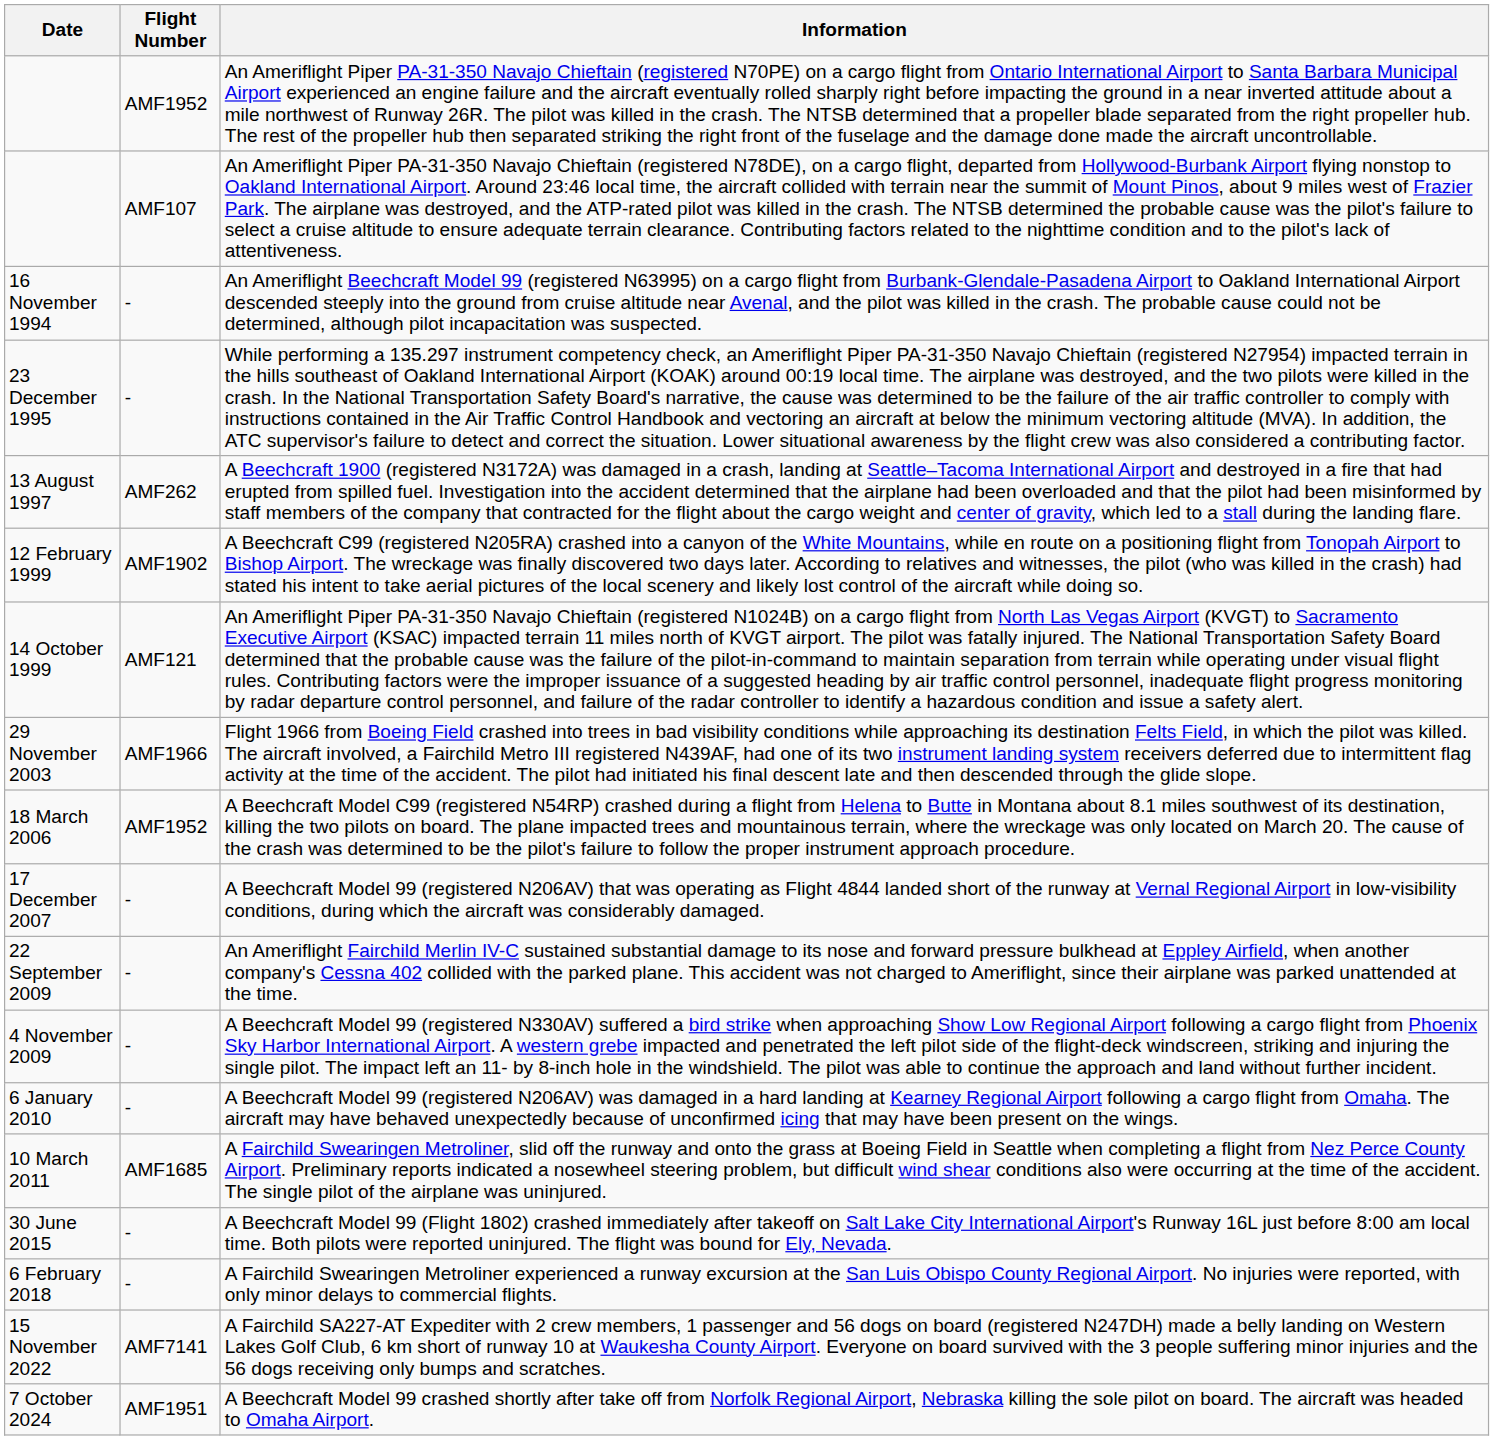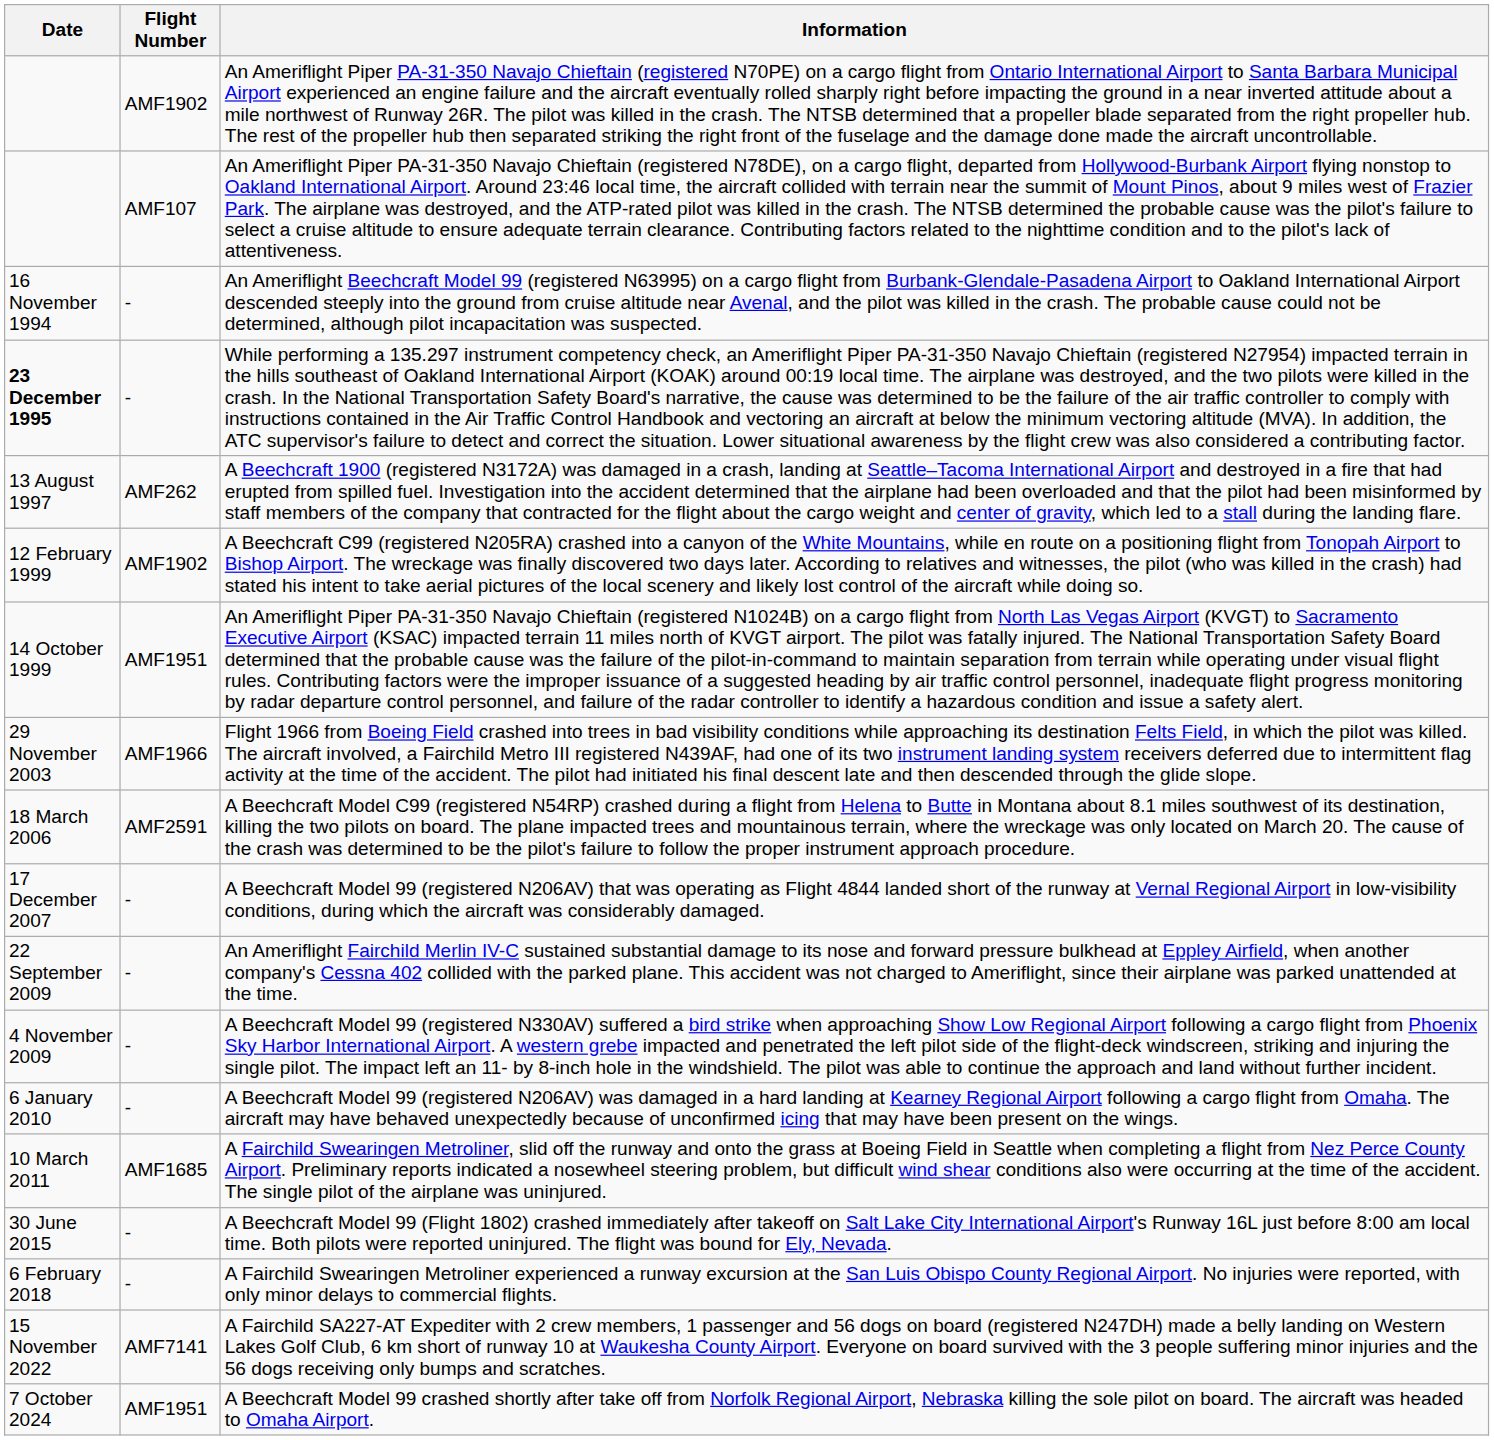(166, 103) AMF1952 -> (166, 103) AMF1902
(53, 397) normal -> (55, 397) bold
(161, 659) AMF121 -> (166, 659) AMF1951
(166, 826) AMF1952 -> (166, 826) AMF2591
